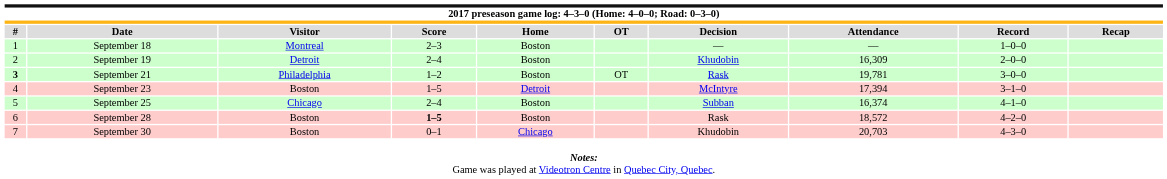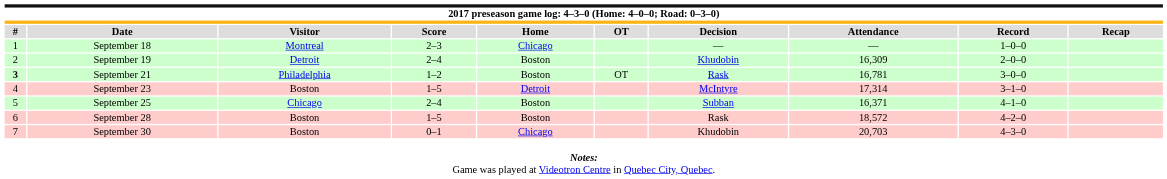(535, 46) Boston -> (535, 46) Chicago
(873, 74) 19,781 -> (873, 74) 16,781
(873, 88) 17,394 -> (873, 88) 17,314
(873, 103) 16,374 -> (873, 103) 16,371
(434, 117) bold -> (434, 117) normal
